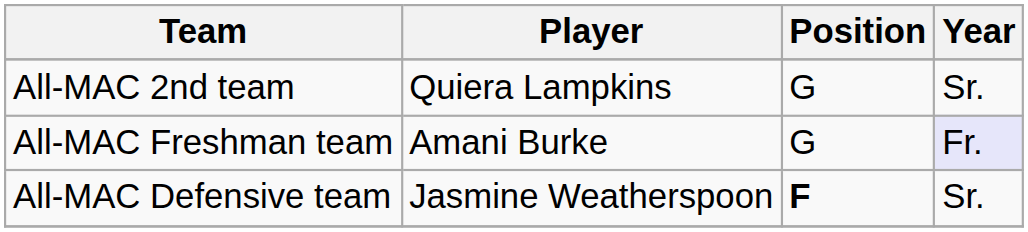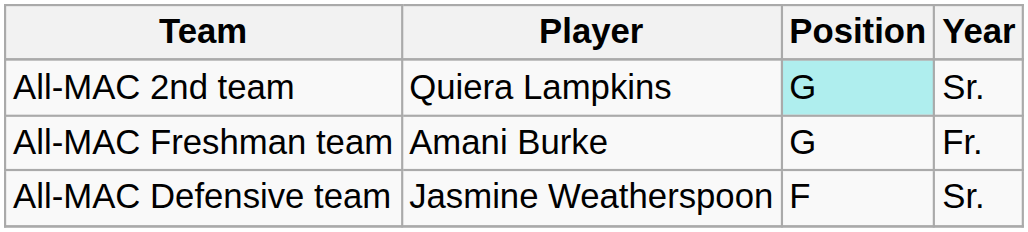(803, 87) no background -> (803, 87) paleturquoise background
(963, 142) lavender background -> (963, 142) no background
(800, 197) bold -> (800, 197) normal
